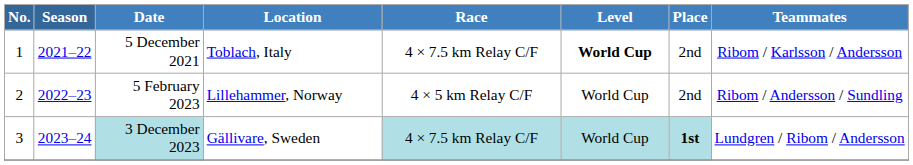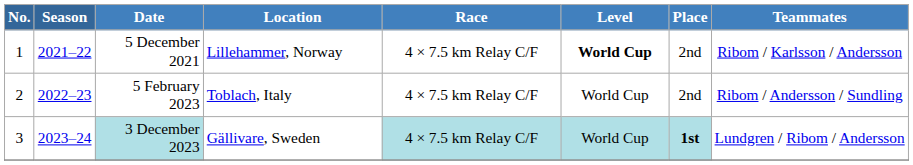(249, 51) Toblach, Italy -> (275, 51) Lillehammer, Norway
(275, 95) Lillehammer, Norway -> (249, 95) Toblach, Italy
(471, 95) 4 × 5 km Relay C/F -> (471, 95) 4 × 7.5 km Relay C/F
